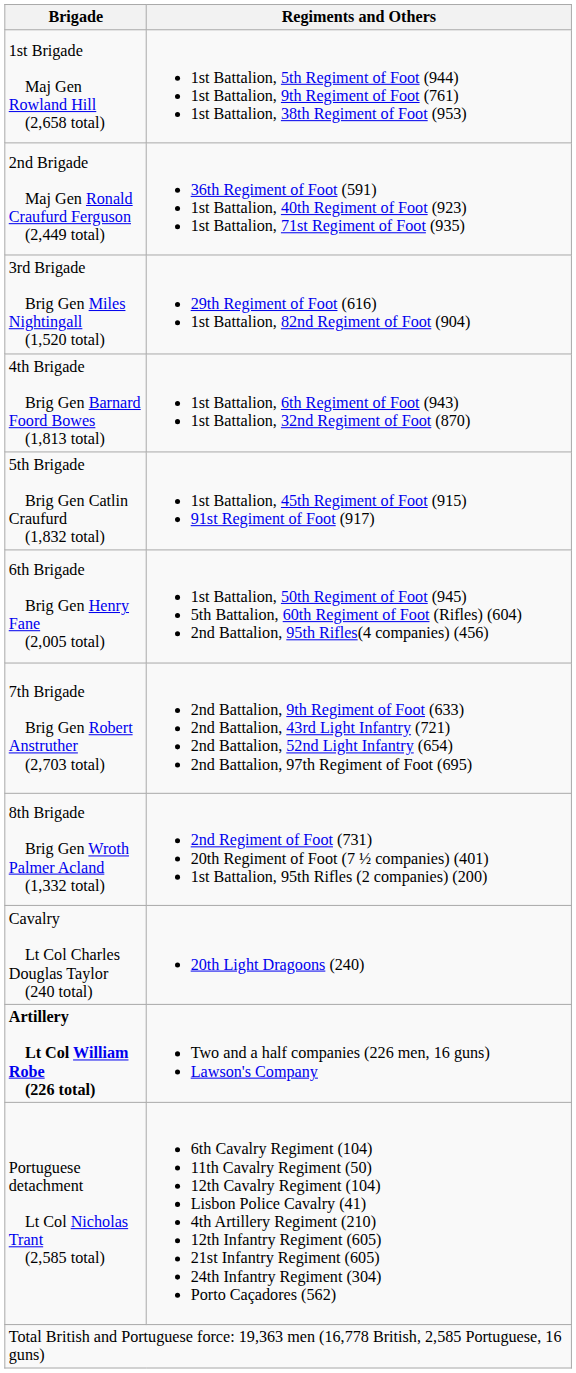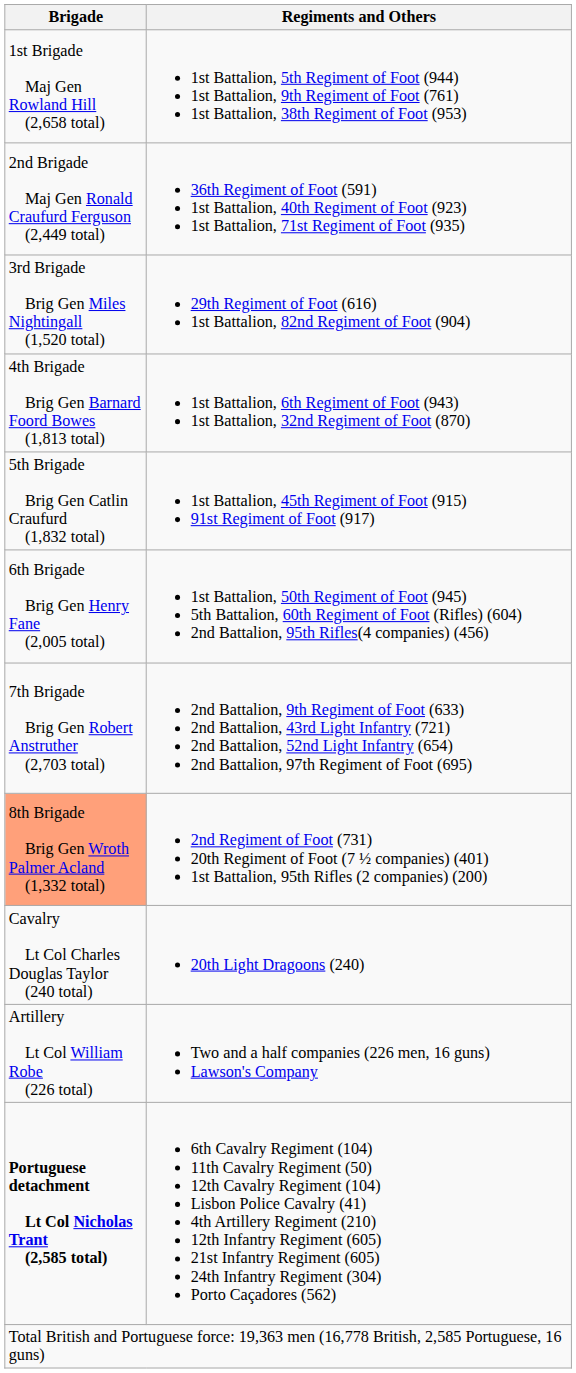(69, 849) no background -> (69, 849) lightsalmon background
(69, 1053) bold -> (66, 1053) normal
(68, 1213) normal -> (71, 1213) bold
